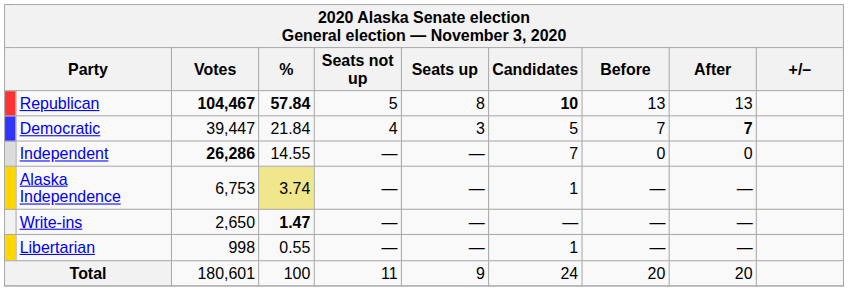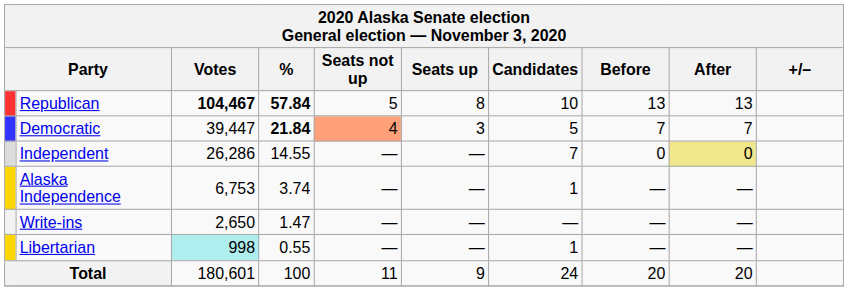(569, 104) bold -> (569, 104) normal
(290, 129) normal -> (290, 129) bold
(393, 129) no background -> (393, 129) lightsalmon background
(748, 129) bold -> (748, 129) normal
(231, 154) bold -> (231, 154) normal
(748, 154) no background -> (748, 154) khaki background
(295, 188) khaki background -> (295, 188) no background
(295, 222) bold -> (295, 222) normal
(242, 248) no background -> (242, 248) paleturquoise background
